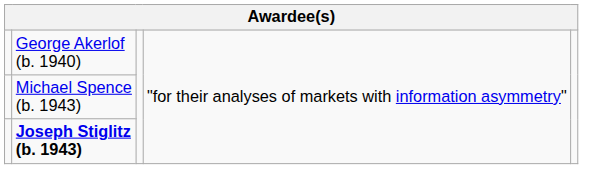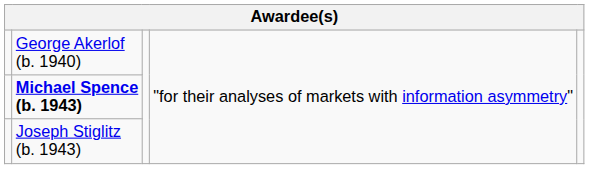(74, 96) normal -> (77, 96) bold
(73, 140) bold -> (68, 140) normal
